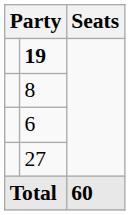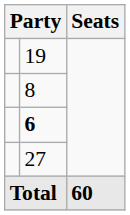(35, 55) bold -> (35, 55) normal
(30, 124) normal -> (30, 124) bold
